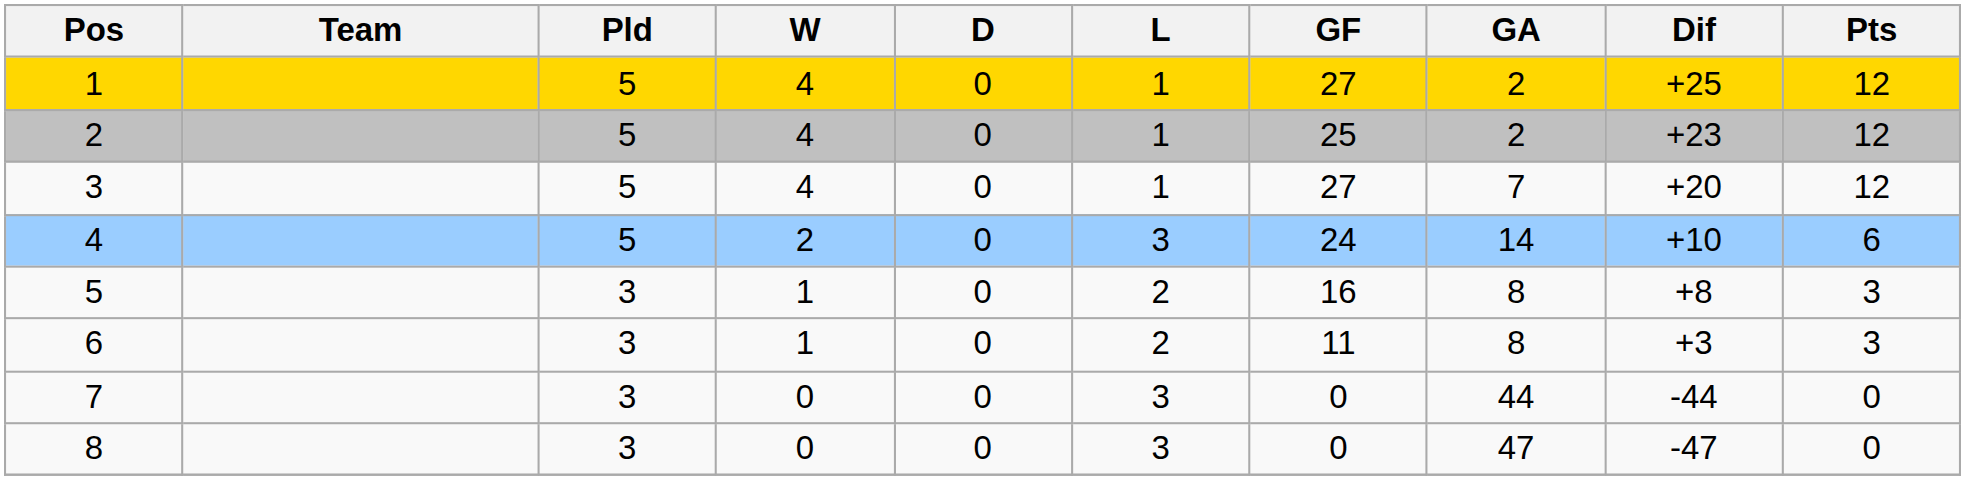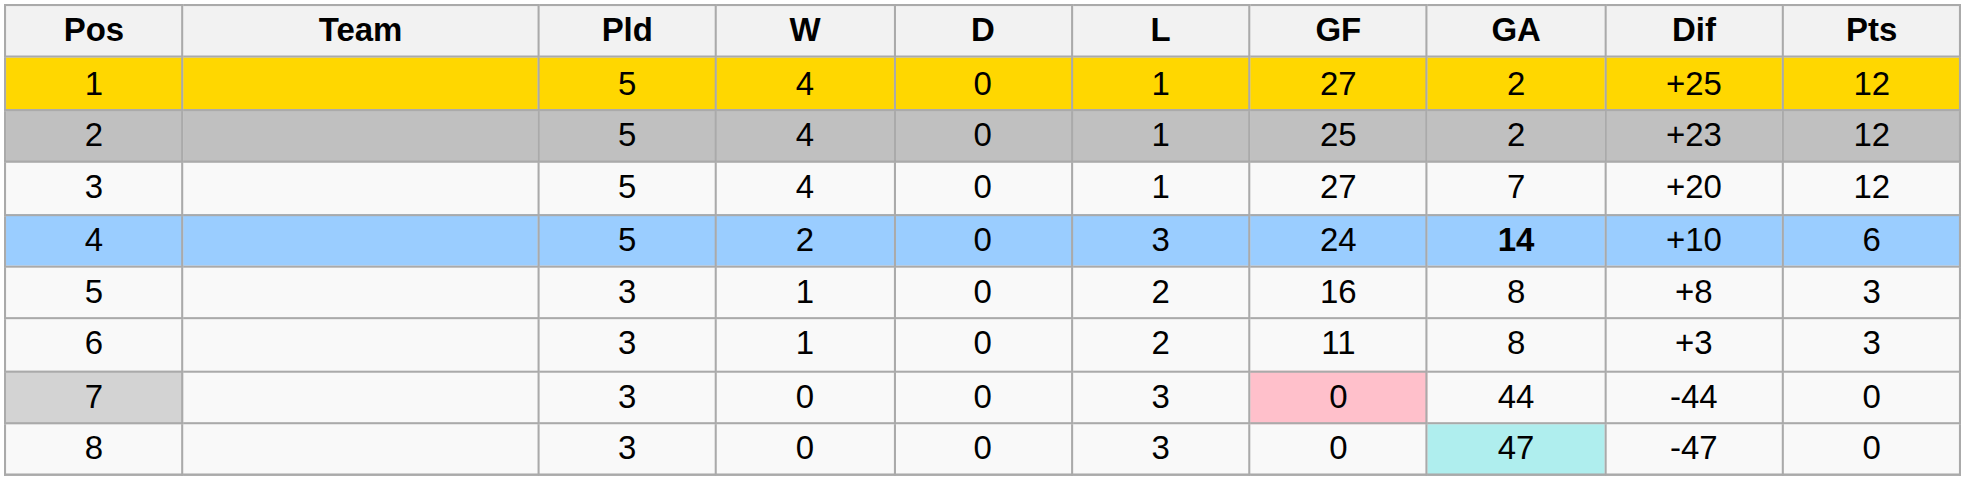(1516, 239) normal -> (1516, 239) bold
(94, 396) no background -> (94, 396) lightgrey background
(1338, 396) no background -> (1338, 396) pink background
(1516, 448) no background -> (1516, 448) paleturquoise background
